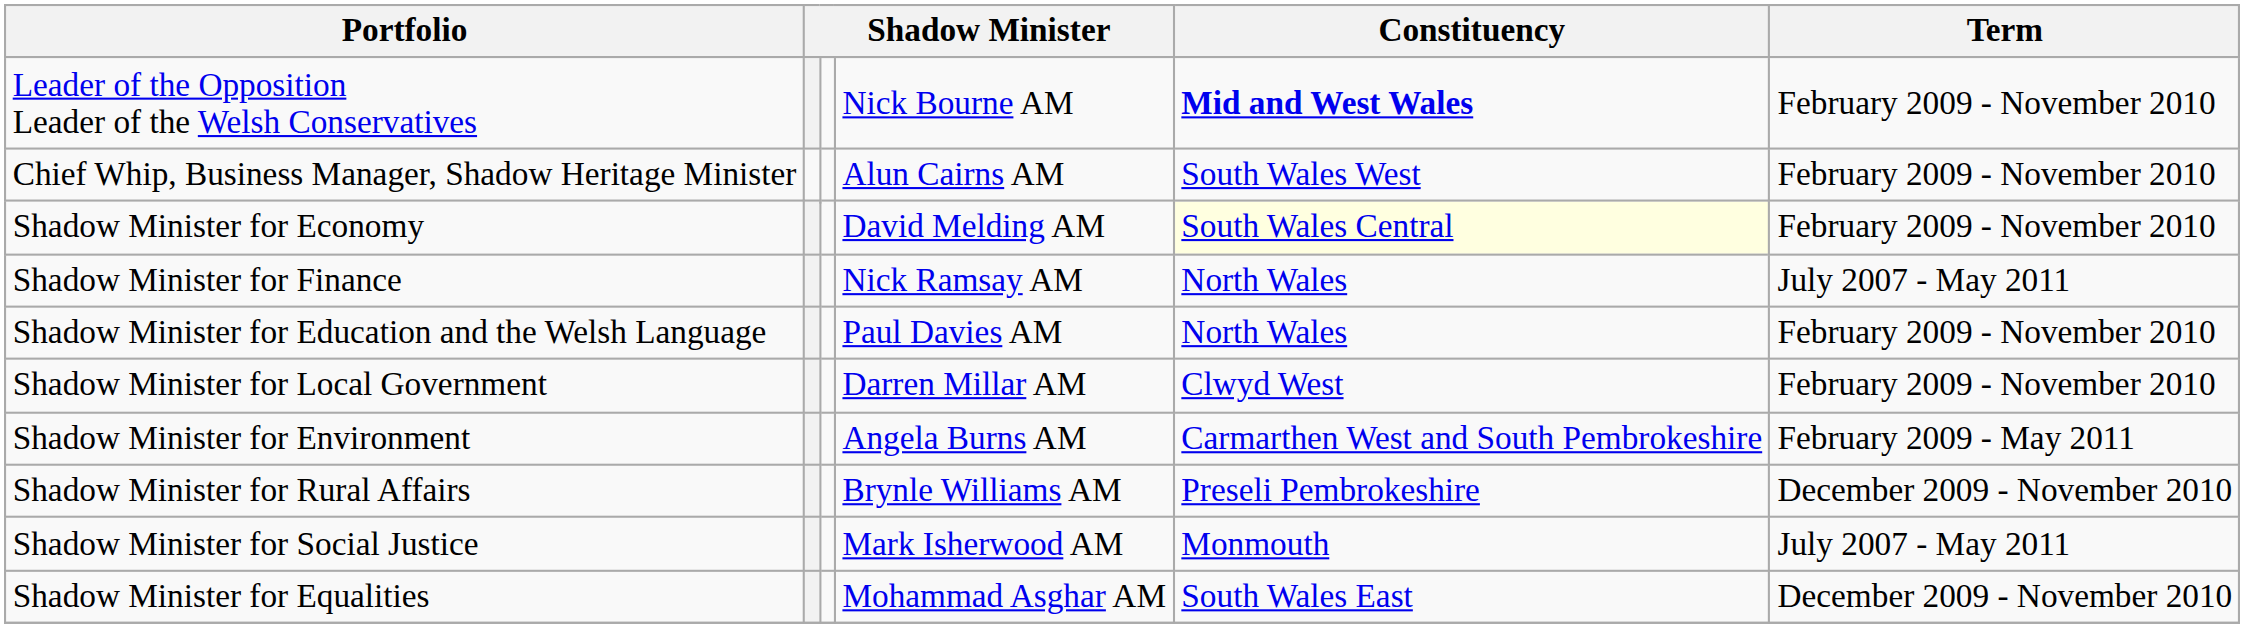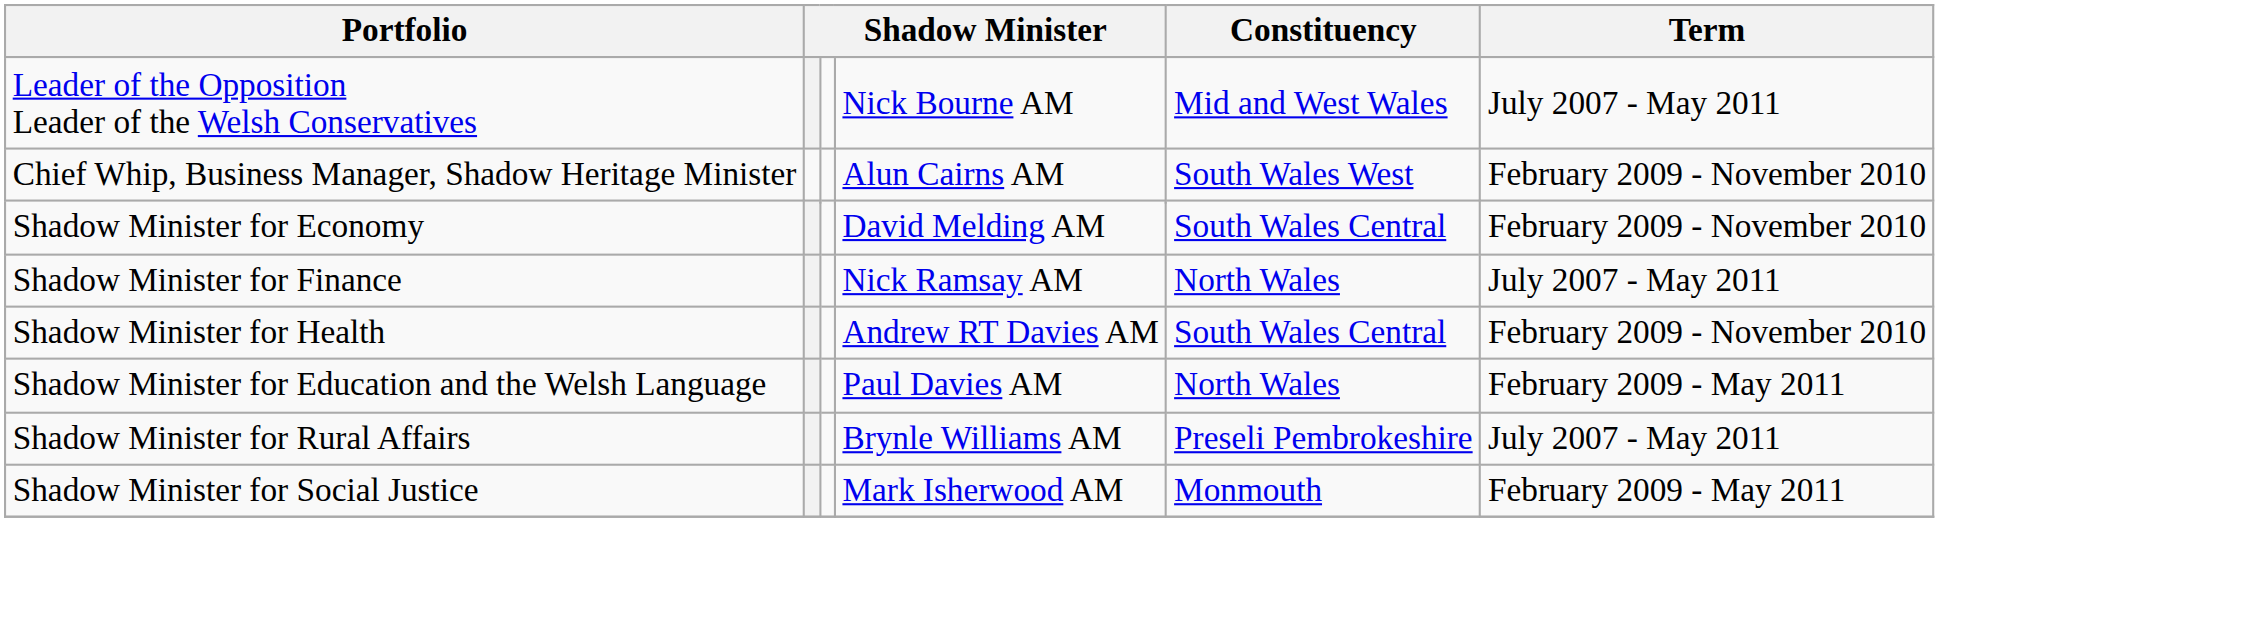(1327, 102) bold -> (1311, 102) normal
(1997, 102) February 2009 - November 2010 -> (1634, 102) July 2007 - May 2011
(1317, 226) lightyellow background -> (1310, 226) no background
+ row: (199, 332)
(1997, 332) February 2009 - November 2010 -> (1667, 385) February 2009 - May 2011
- row: (280, 385)
- row: (241, 437)
(2005, 490) December 2009 - November 2010 -> (1634, 437) July 2007 - May 2011
(1924, 543) July 2007 - May 2011 -> (1667, 490) February 2009 - May 2011
- row: (221, 596)
